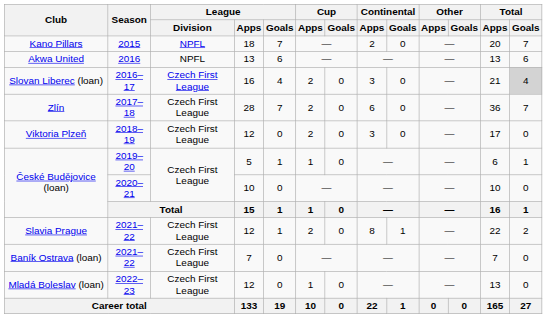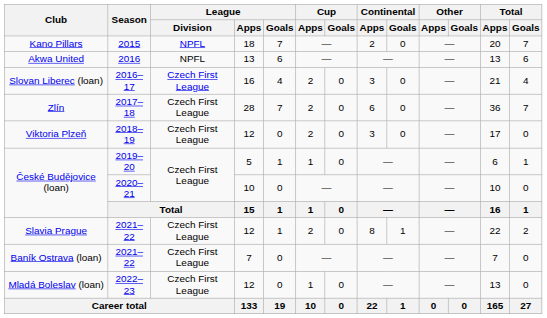(526, 80) lightgrey background -> (526, 80) no background
